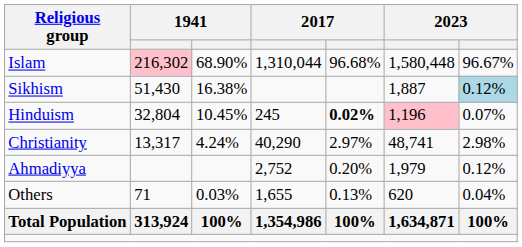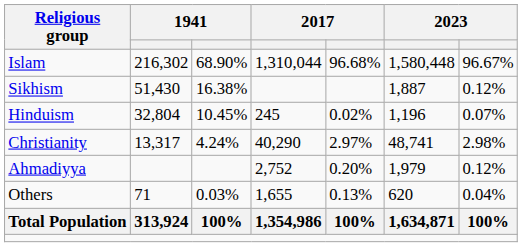(161, 62) pink background -> (161, 62) no background
(484, 89) lightblue background -> (484, 89) no background
(352, 115) bold -> (351, 115) normal
(407, 115) pink background -> (407, 115) no background
